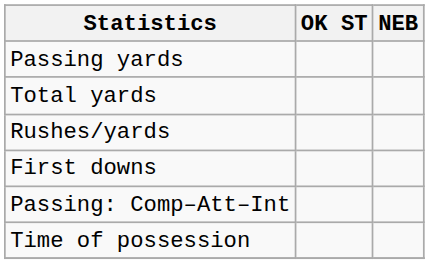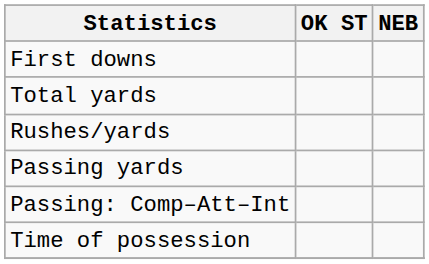rows swapped: (84, 168) <-> (97, 59)
